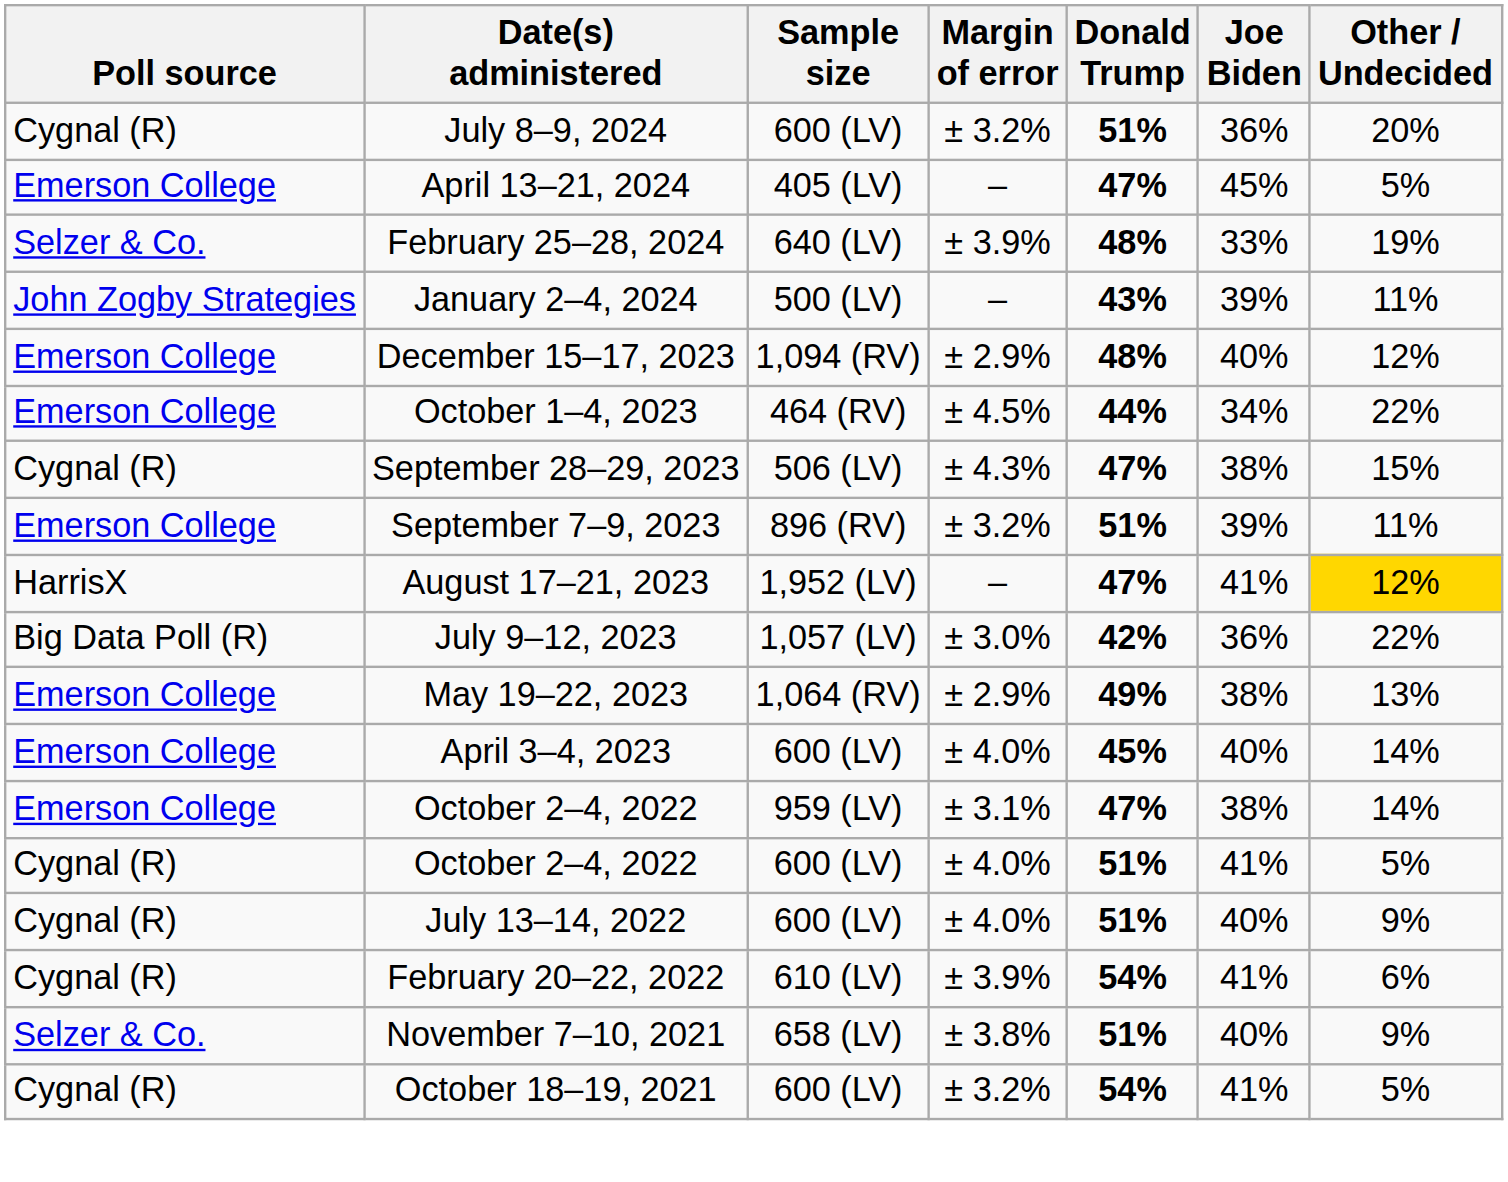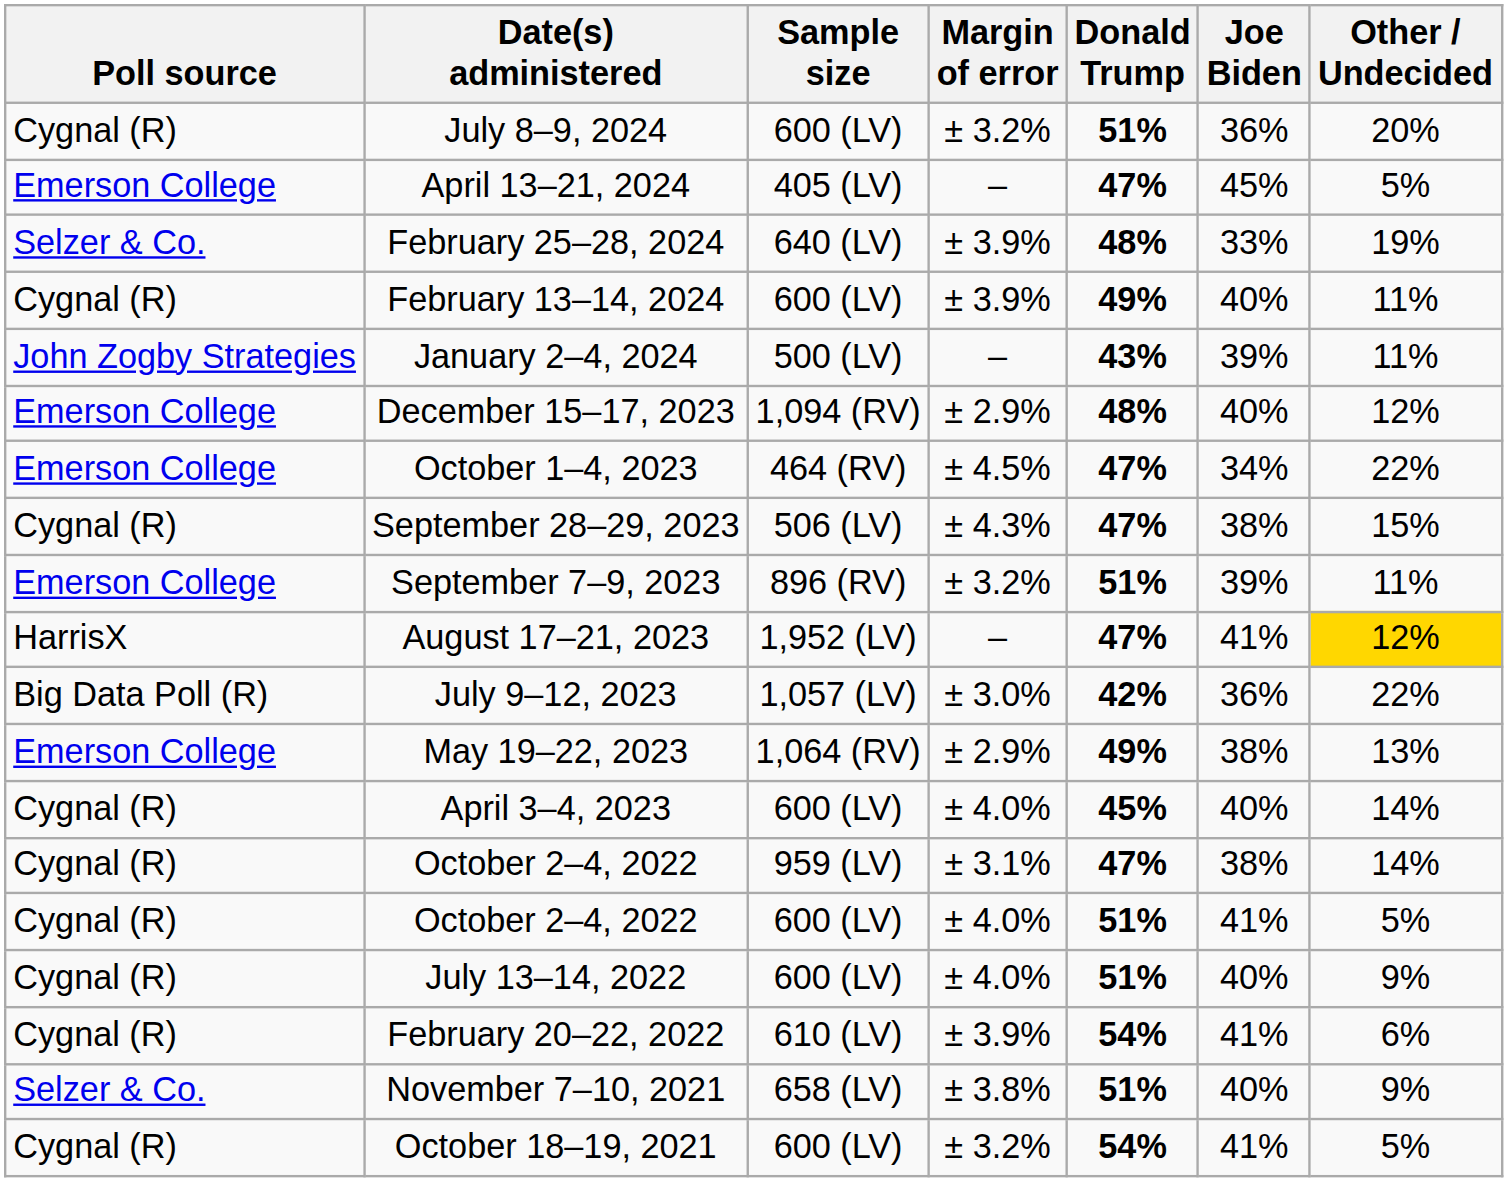+ row: (556, 299)
(1133, 412) 44% -> (1133, 469) 47%
(145, 751) Emerson College -> (95, 808) Cygnal (R)
(145, 808) Emerson College -> (95, 864) Cygnal (R)
